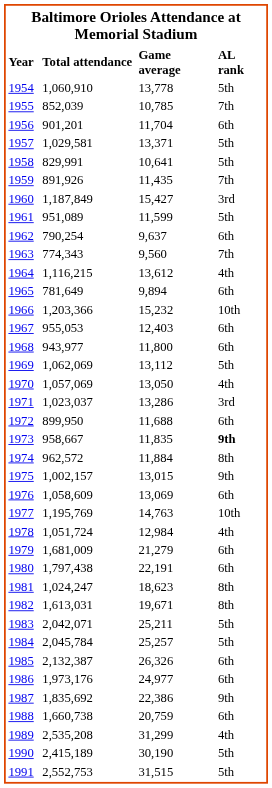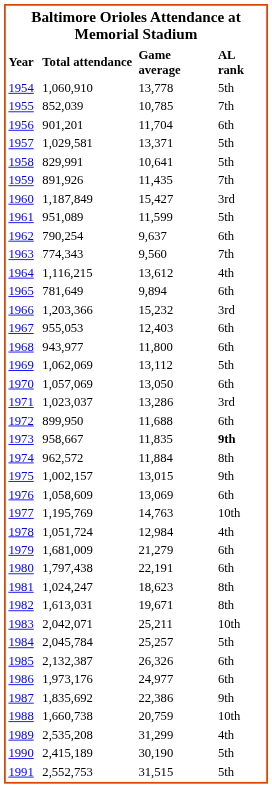(229, 309) 10th -> (226, 309) 3rd
(226, 383) 4th -> (226, 383) 6th
(226, 624) 5th -> (229, 624) 10th
(226, 716) 6th -> (229, 716) 10th
